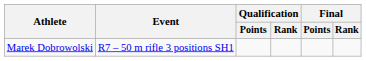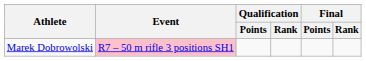(166, 47) no background -> (166, 47) pink background
